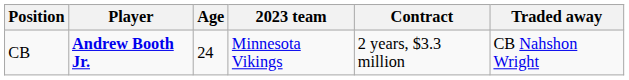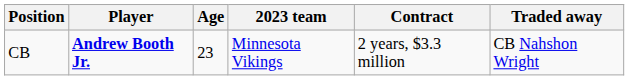(205, 52) 24 -> (205, 52) 23
